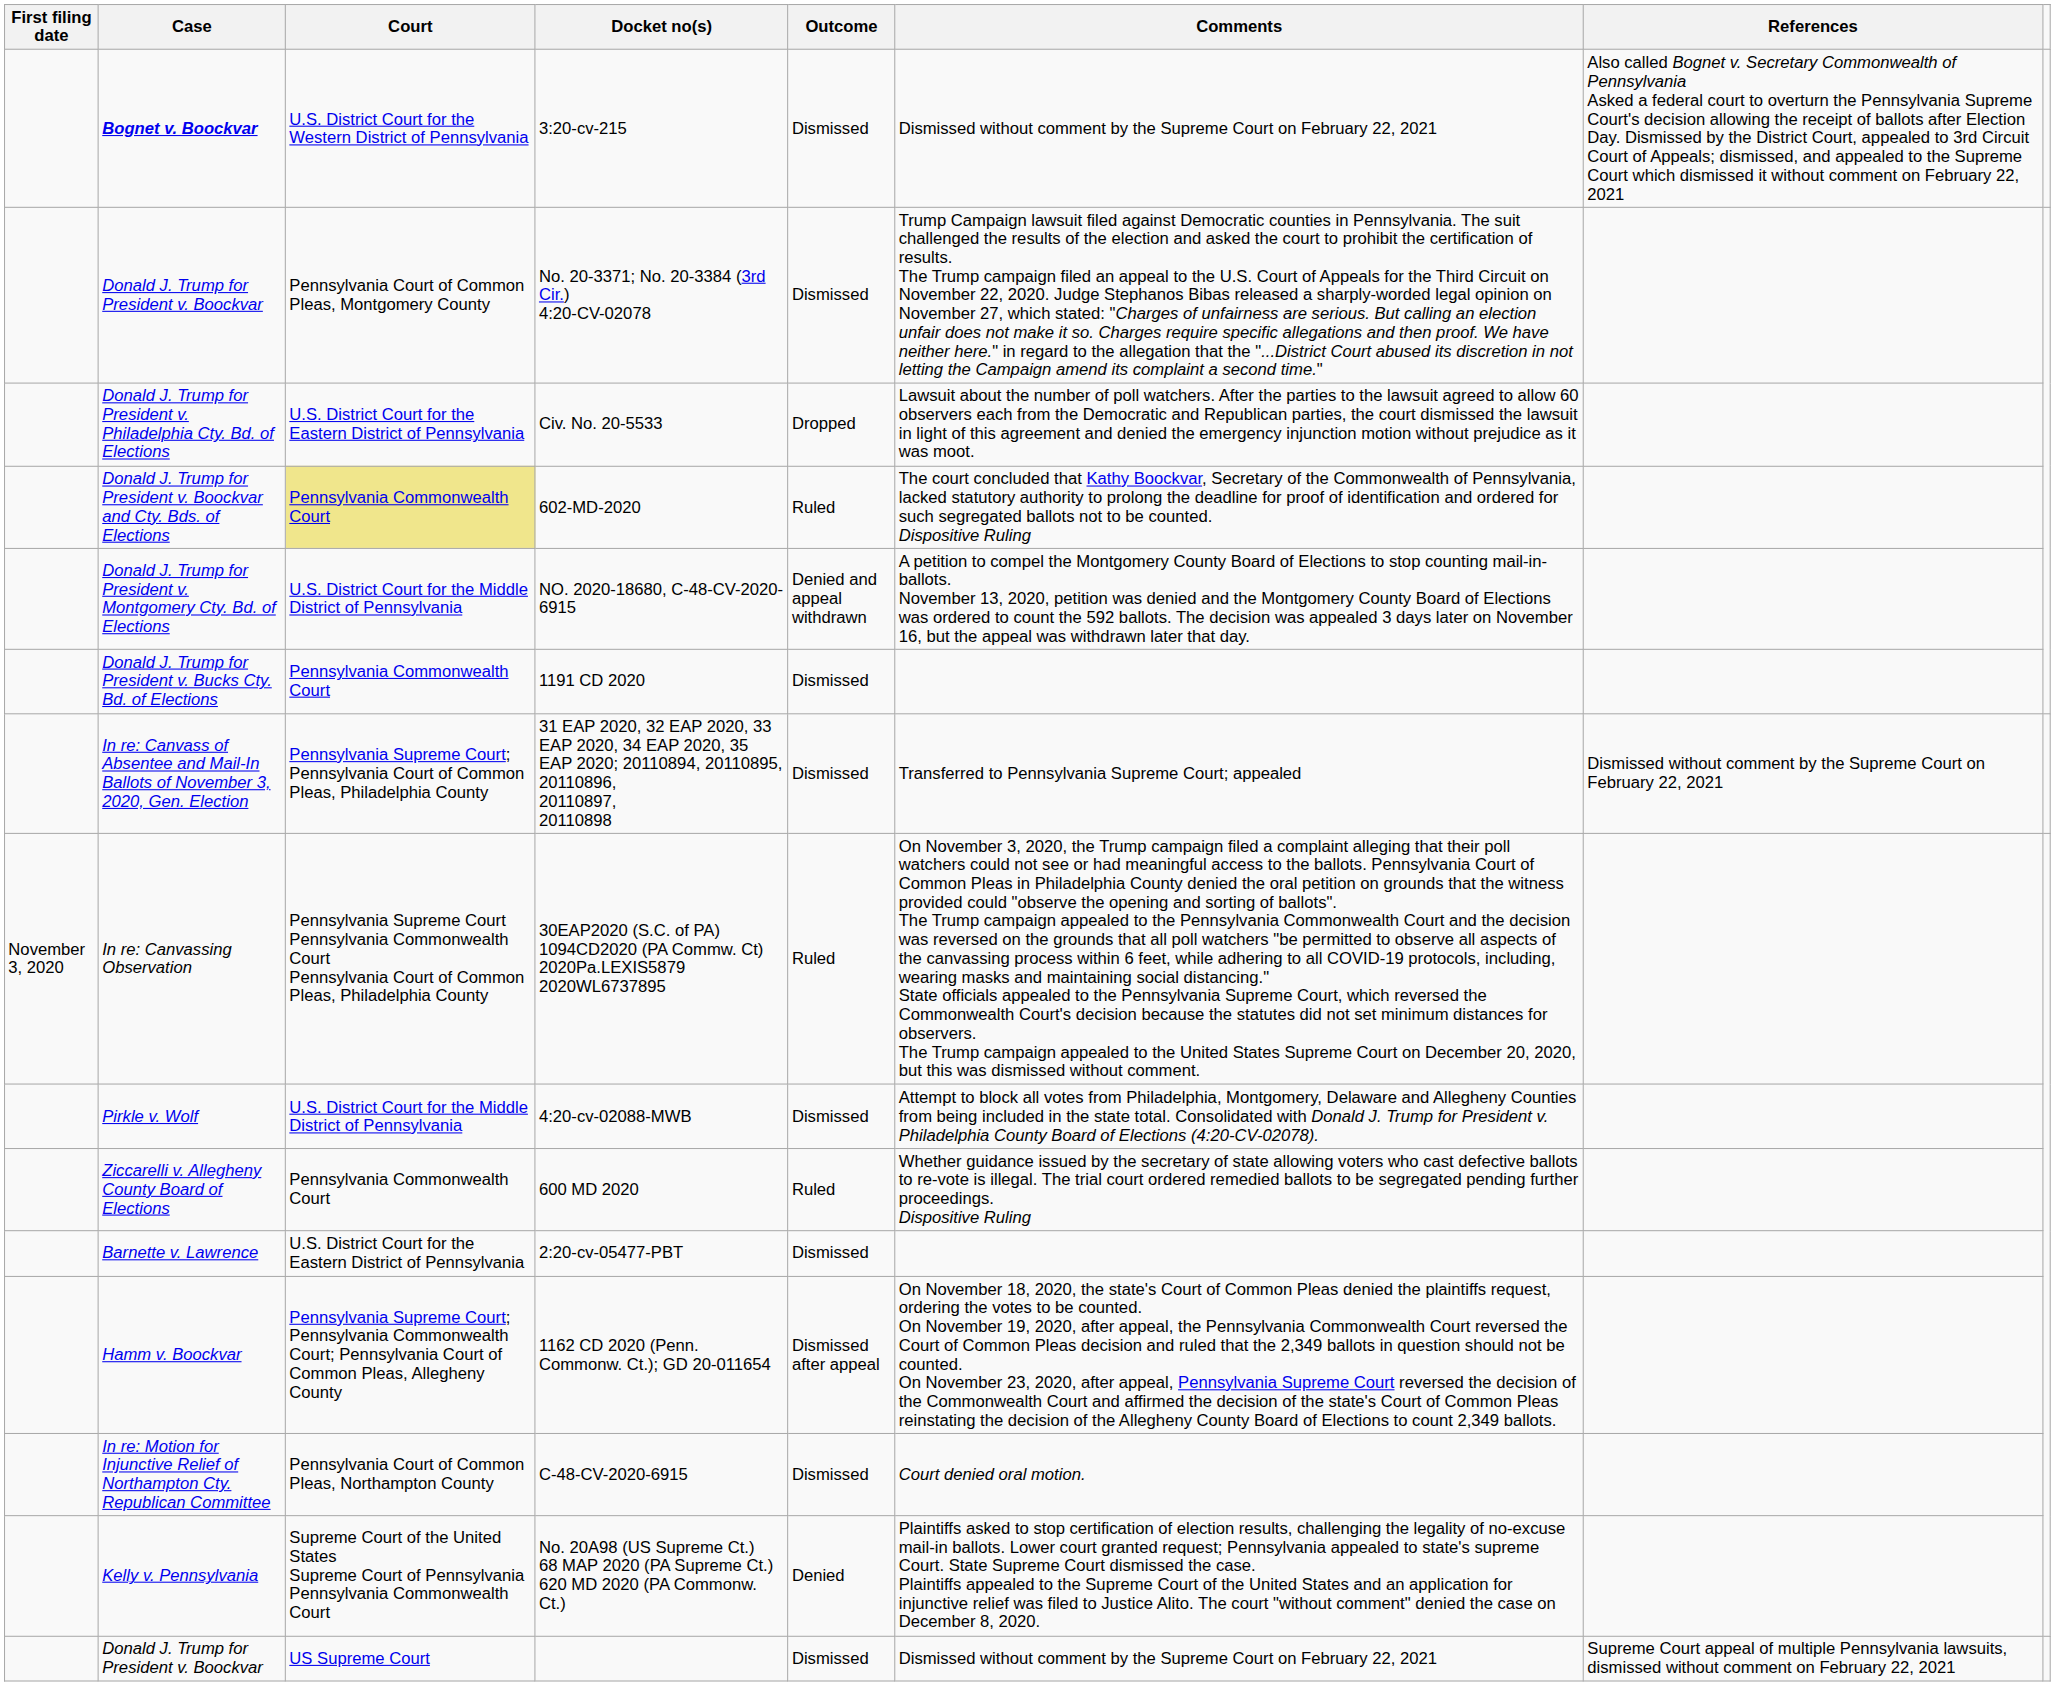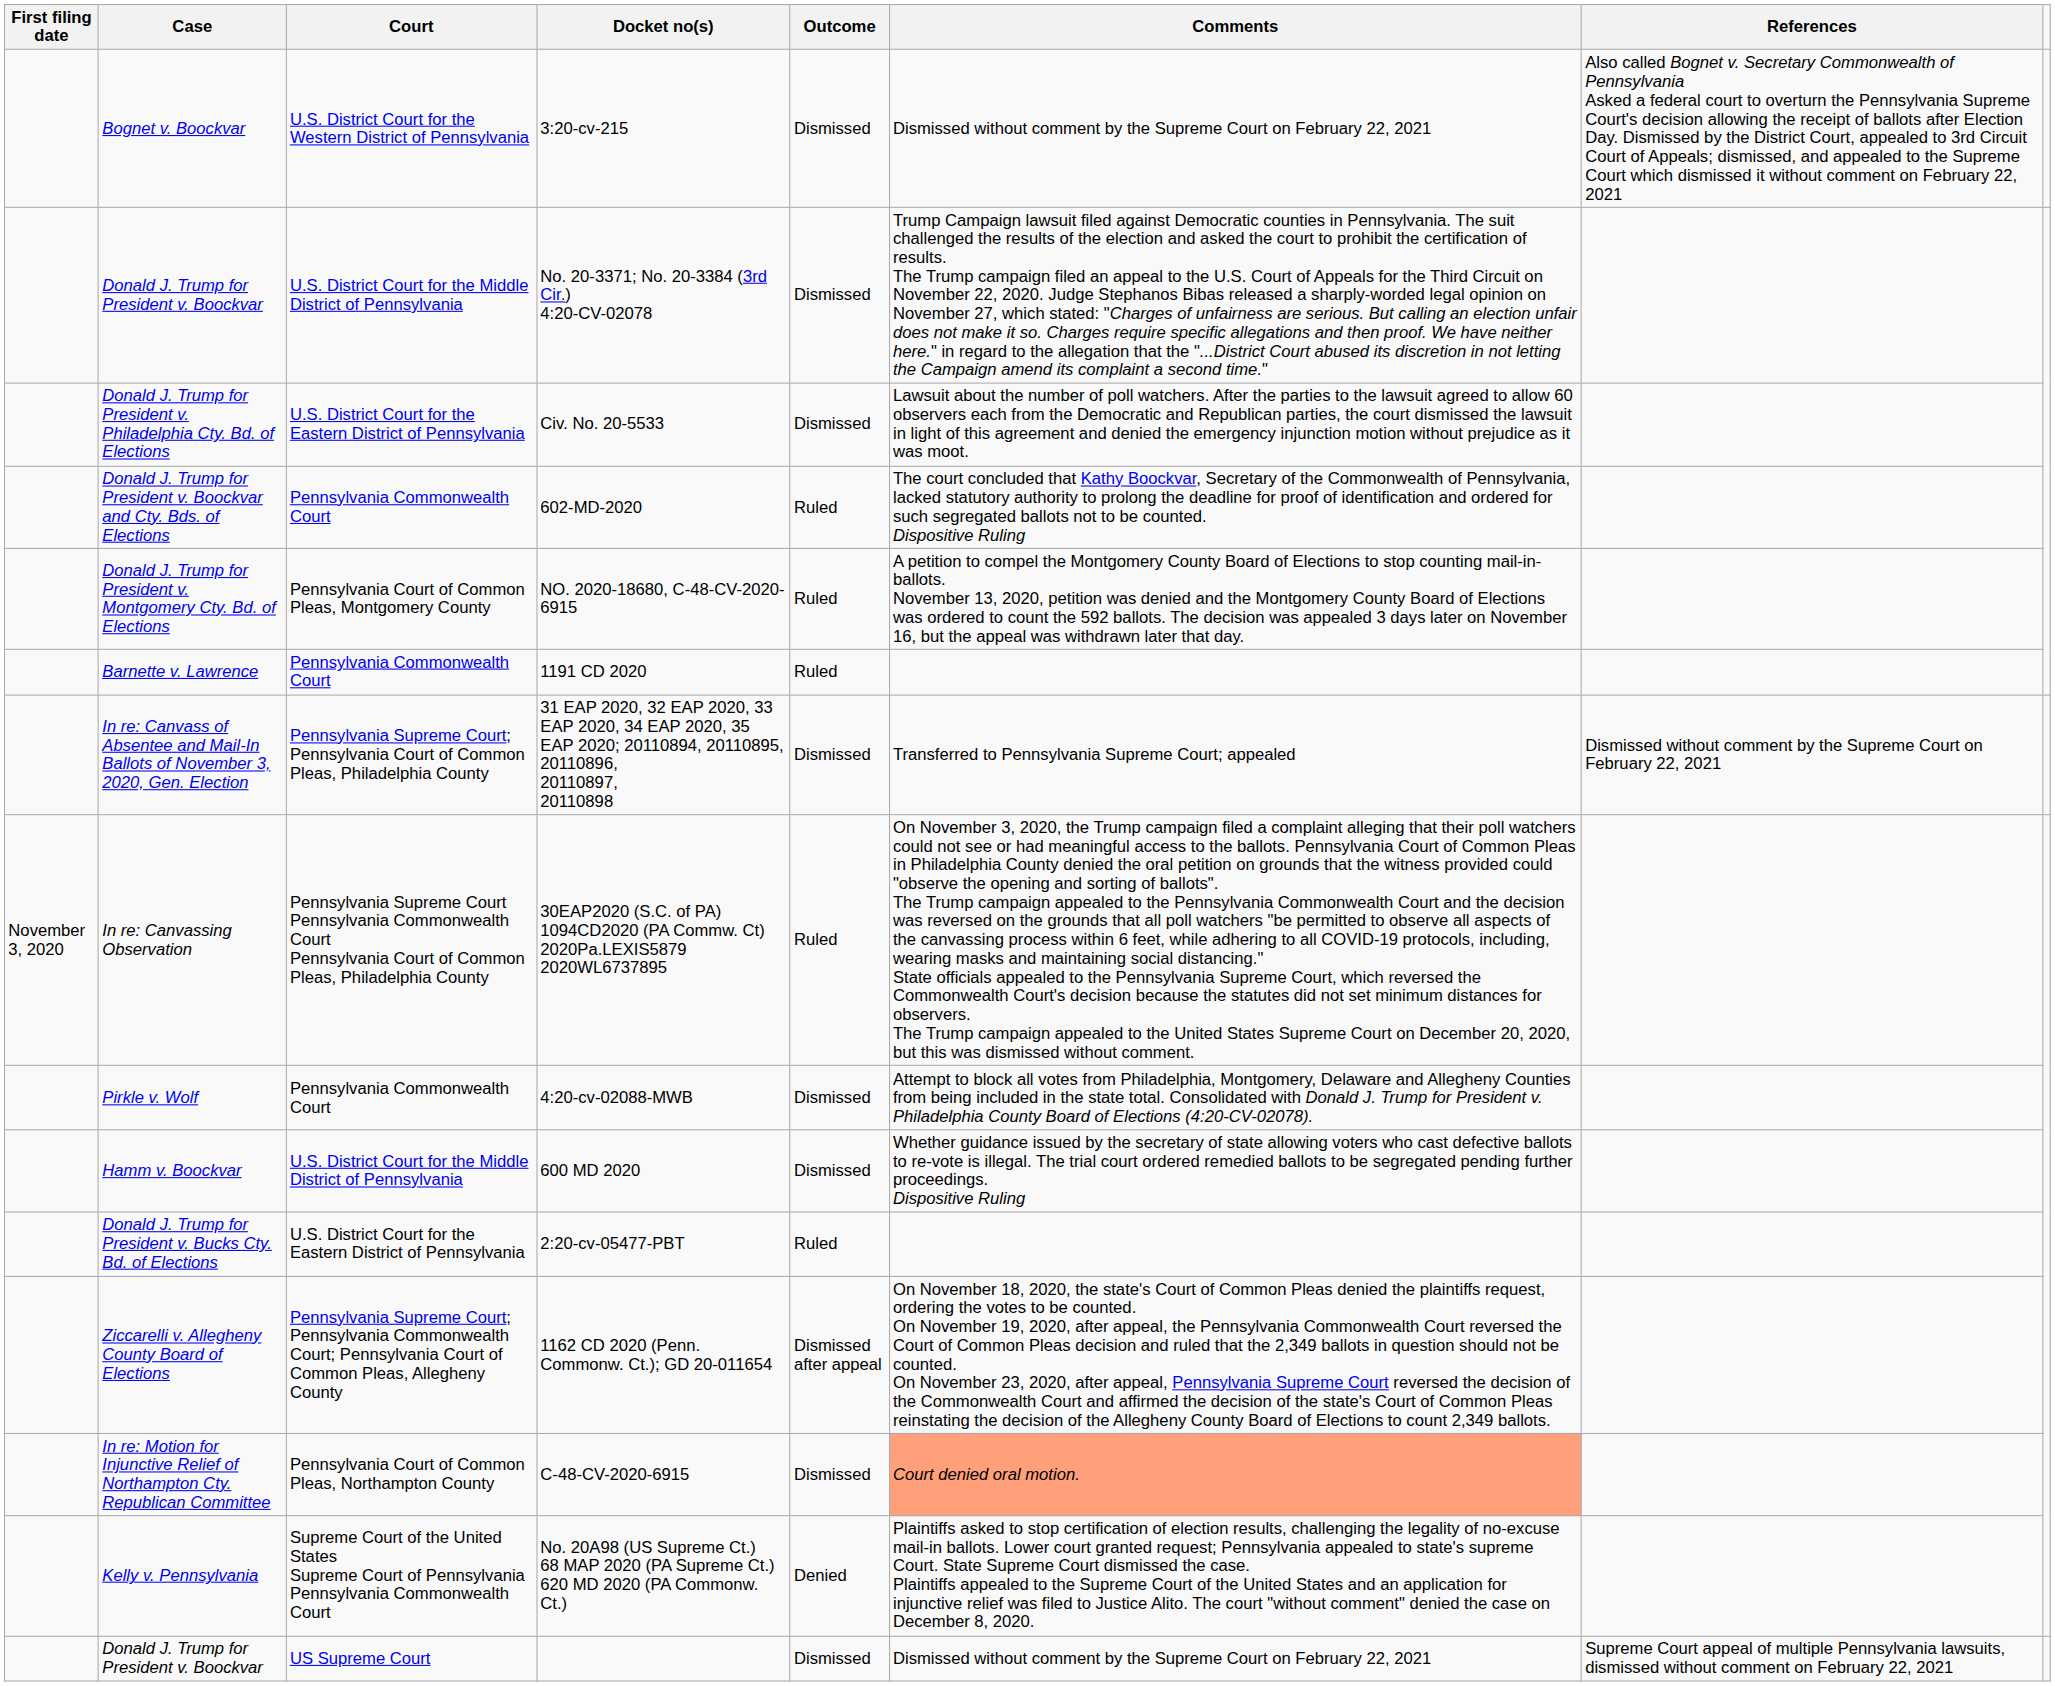(180, 128) bold -> (174, 128) normal
(407, 295) Pennsylvania Court of Common Pleas, Montgomery County -> (409, 295) U.S. District Court for the Middle District of Pennsylvania
(824, 424) Dropped -> (832, 424) Dismissed
(399, 507) khaki background -> (400, 507) no background
(409, 598) U.S. District Court for the Middle District of Pennsylvania -> (407, 598) Pennsylvania Court of Common Pleas, Montgomery County
(834, 598) Denied and appeal withdrawn -> (816, 598) Ruled
(187, 681) Donald J. Trump for President v. Bucks Cty. Bd. of Elections -> (180, 672) Barnette v. Lawrence
(830, 681) Dismissed -> (816, 672) Ruled
(409, 1116) U.S. District Court for the Middle District of Pennsylvania -> (400, 1097) Pennsylvania Commonwealth Court
(182, 1189) Ziccarelli v. Allegheny County Board of Elections -> (172, 1170) Hamm v. Boockvar
(399, 1189) Pennsylvania Commonwealth Court -> (409, 1170) U.S. District Court for the Middle District of Pennsylvania
(814, 1189) Ruled -> (832, 1170) Dismissed
(180, 1253) Barnette v. Lawrence -> (187, 1243) Donald J. Trump for President v. Bucks Cty. Bd. of Elections
(830, 1253) Dismissed -> (816, 1243) Ruled
(172, 1354) Hamm v. Boockvar -> (182, 1354) Ziccarelli v. Allegheny County Board of Elections
(992, 1474) no background -> (986, 1474) lightsalmon background
